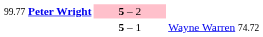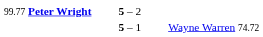(130, 11) pink background -> (130, 11) no background
